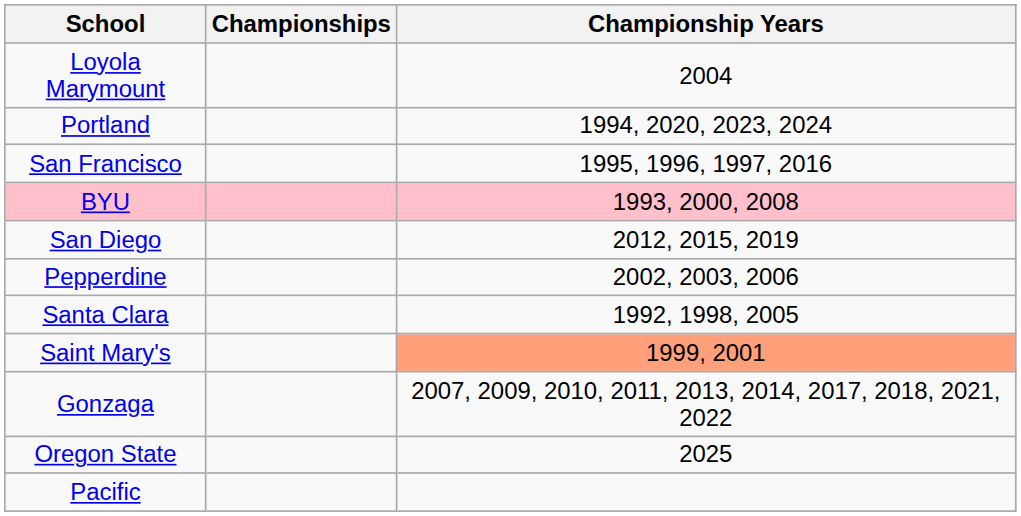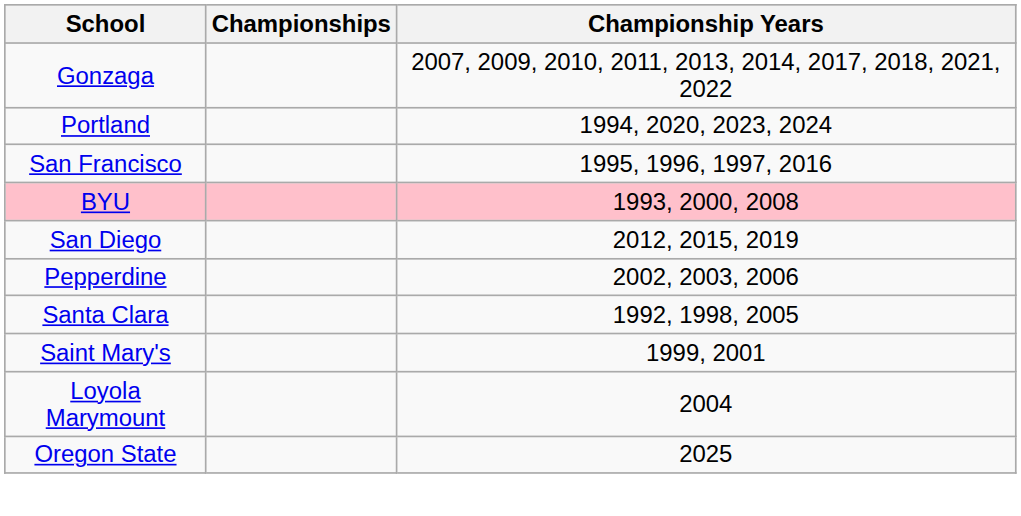rows swapped: (105, 404) <-> (105, 75)
(706, 353) lightsalmon background -> (706, 353) no background
- row: (105, 493)
